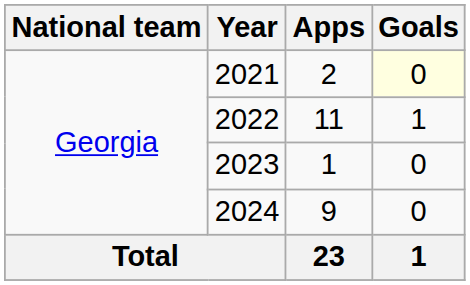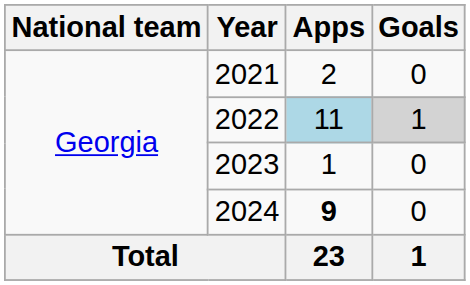(419, 73) lightyellow background -> (419, 73) no background
(329, 119) no background -> (329, 119) lightblue background
(419, 119) no background -> (419, 119) lightgrey background
(329, 211) normal -> (329, 211) bold
